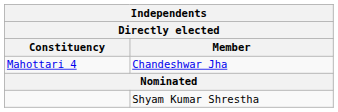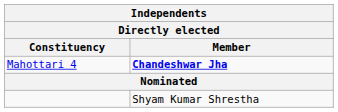(180, 64) normal -> (180, 64) bold
